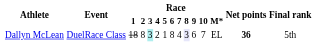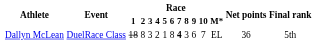(150, 35) paleturquoise background -> (150, 35) no background
(179, 35) normal -> (179, 35) bold
(187, 35) lavender background -> (187, 35) no background
(246, 35) bold -> (246, 35) normal
